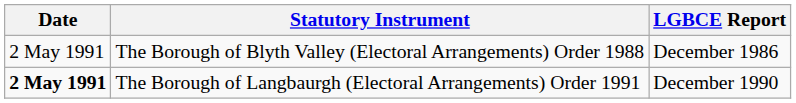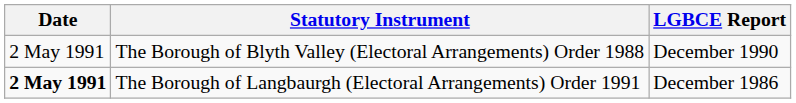(716, 51) December 1986 -> (716, 51) December 1990
(716, 82) December 1990 -> (716, 82) December 1986
